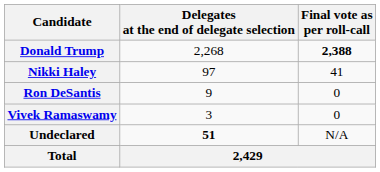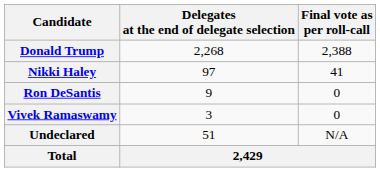(337, 51) bold -> (337, 51) normal
(209, 135) bold -> (209, 135) normal
